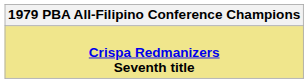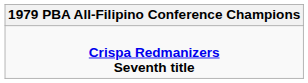(154, 59) khaki background -> (154, 59) no background
